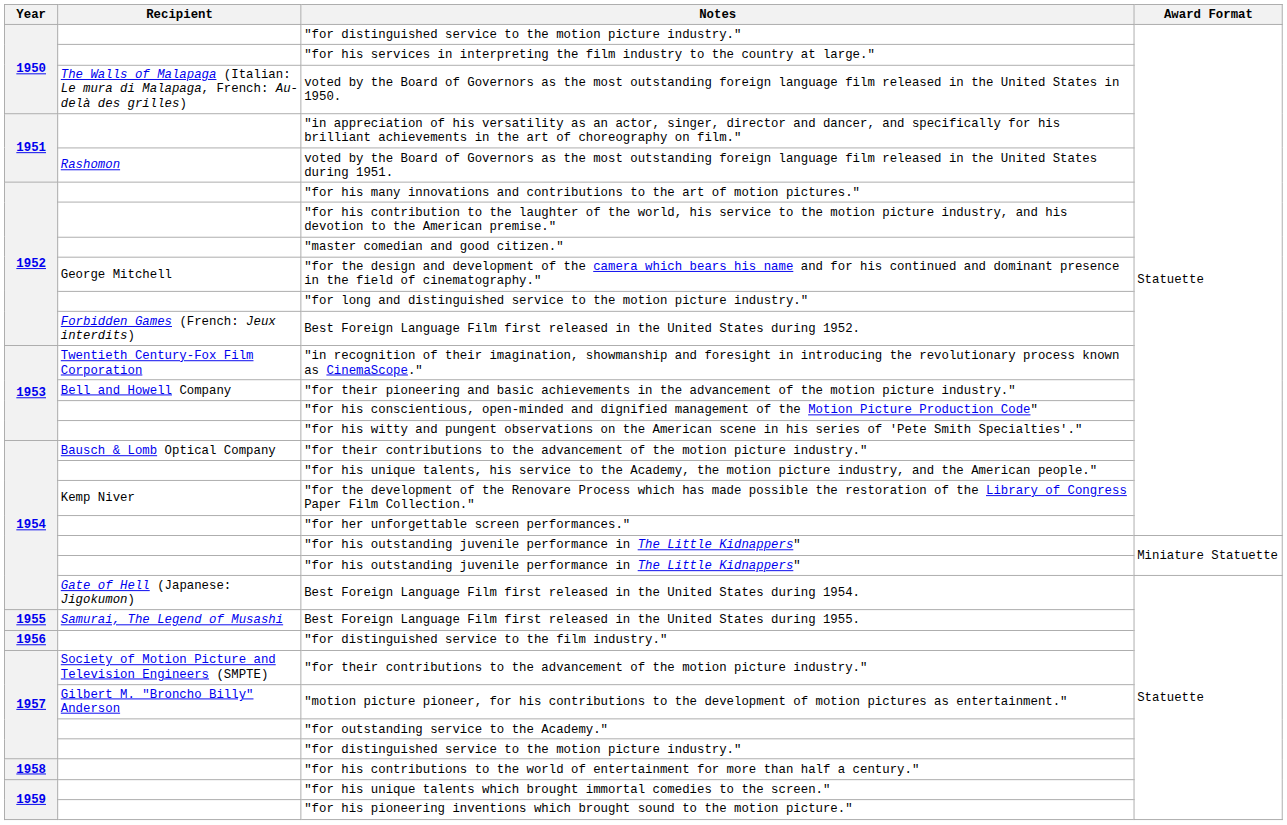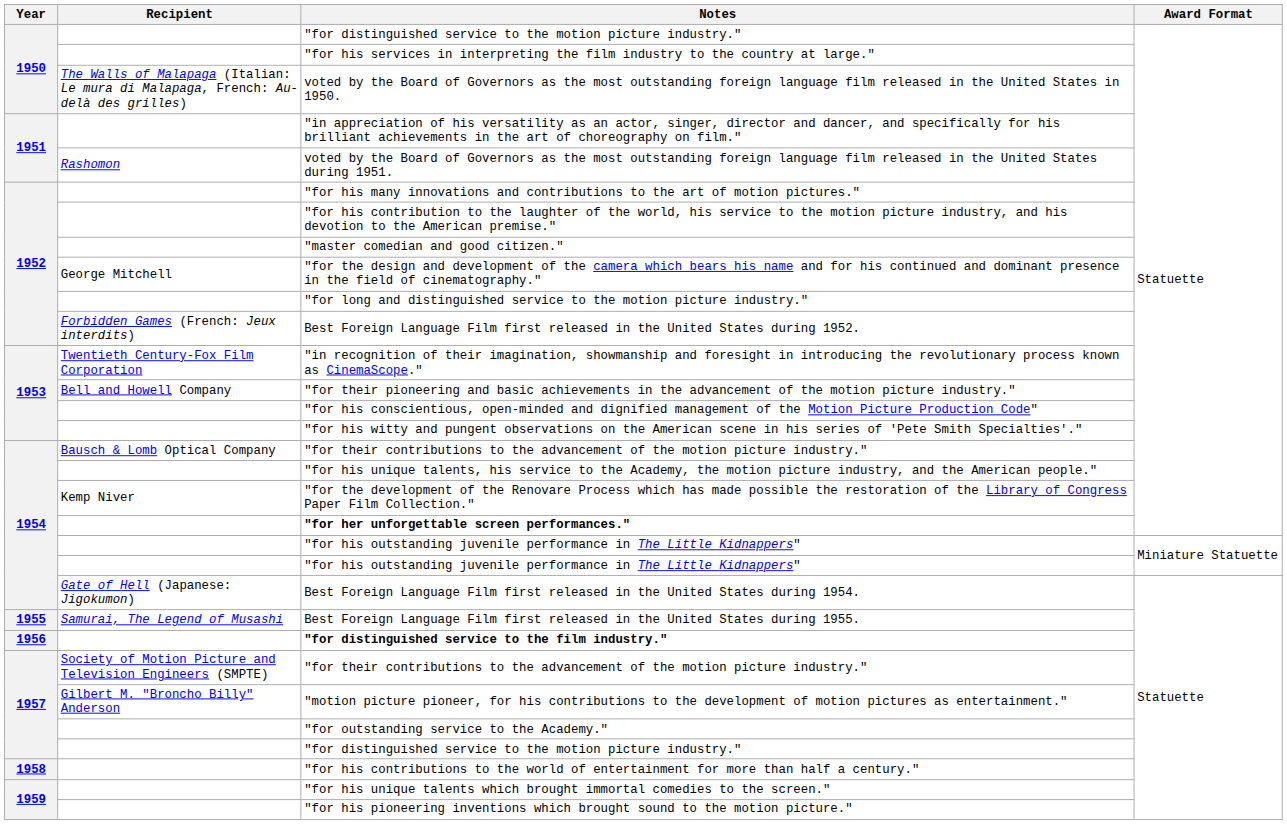(467, 525) normal -> (467, 525) bold
(486, 640) normal -> (486, 640) bold
